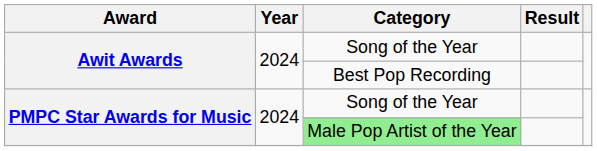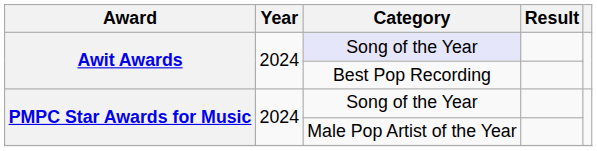(412, 46) no background -> (412, 46) lavender background
(412, 131) lightgreen background -> (412, 131) no background
